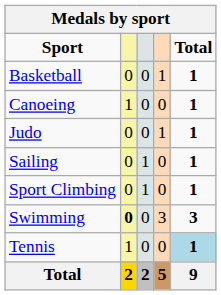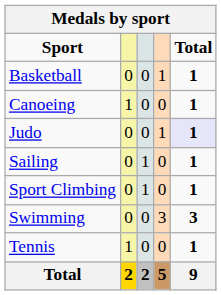(193, 132) no background -> (193, 132) lavender background
(128, 218) bold -> (128, 218) normal
(193, 246) lightblue background -> (193, 246) no background
